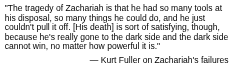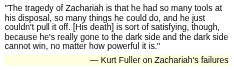(158, 60) no background -> (158, 60) lightyellow background
